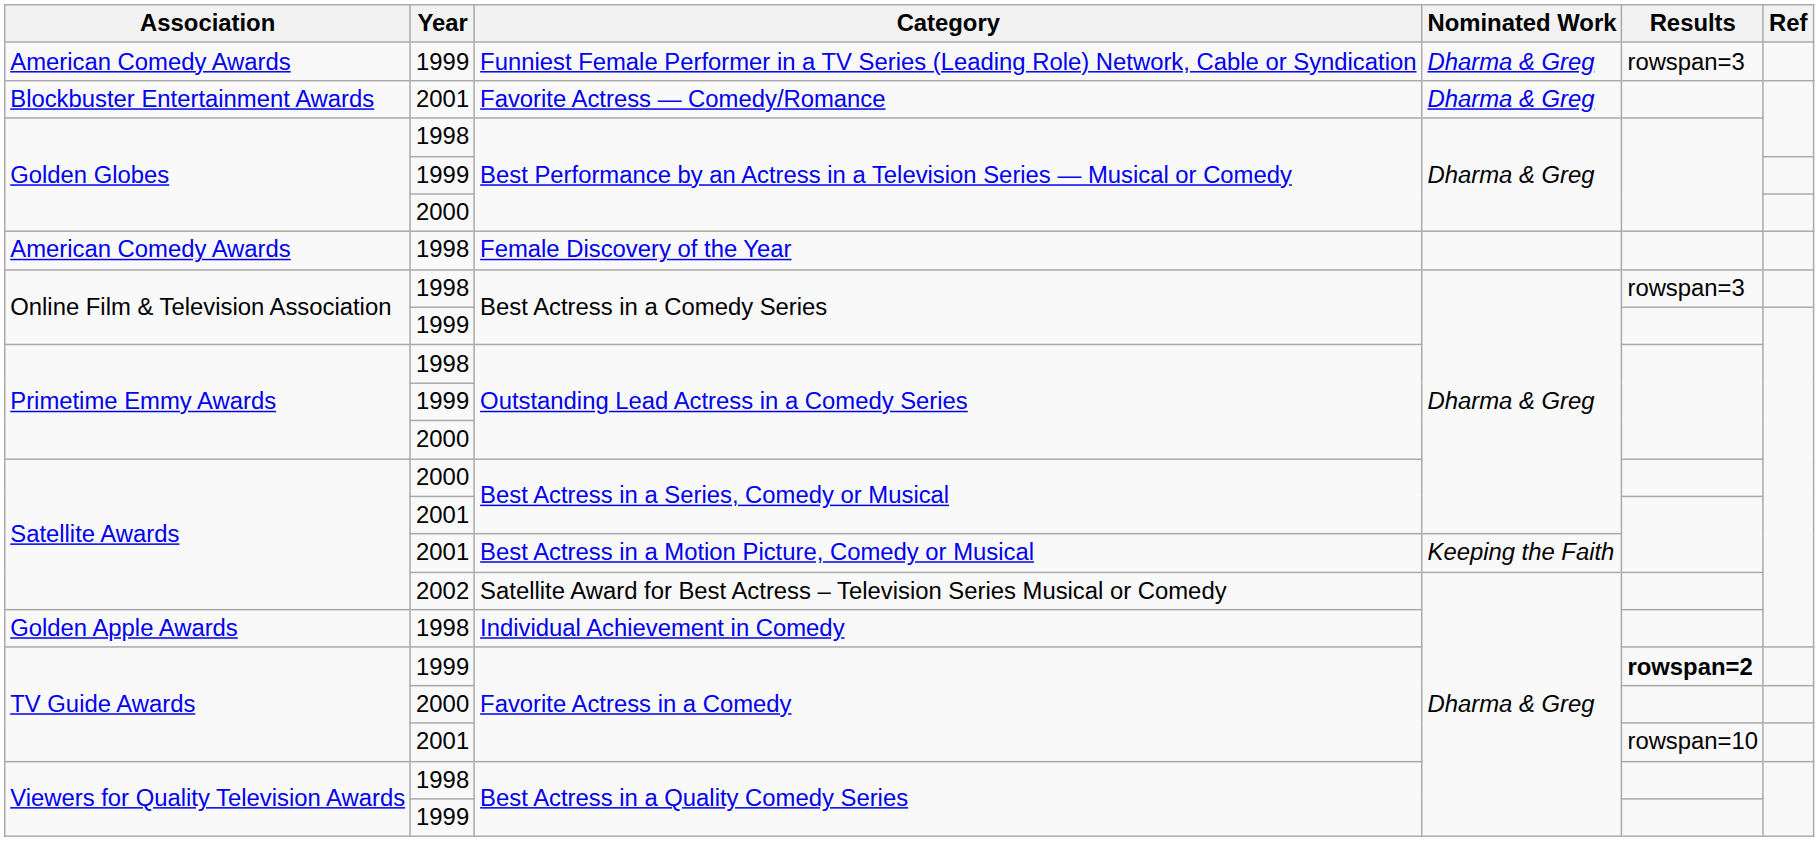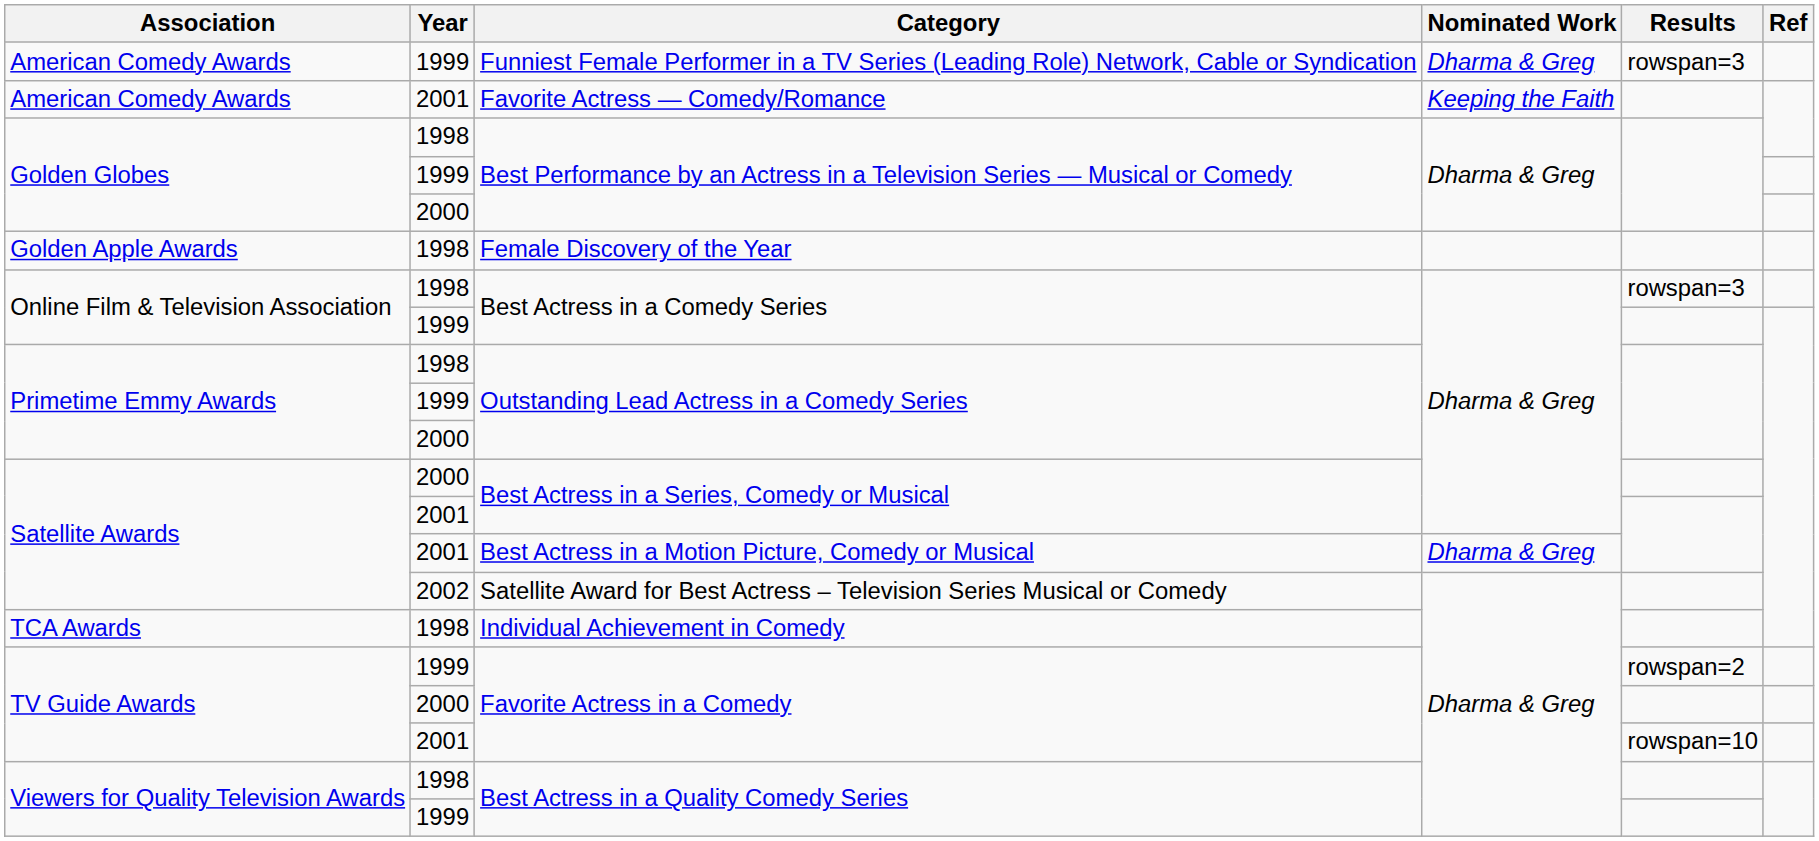(192, 99) Blockbuster Entertainment Awards -> (150, 99) American Comedy Awards
(1511, 99) Dharma & Greg -> (1521, 99) Keeping the Faith
(150, 250) American Comedy Awards -> (124, 250) Golden Apple Awards
(1521, 552) Keeping the Faith -> (1511, 552) Dharma & Greg
(124, 628) Golden Apple Awards -> (76, 628) TCA Awards
(1690, 666) bold -> (1686, 666) normal
